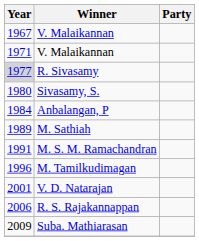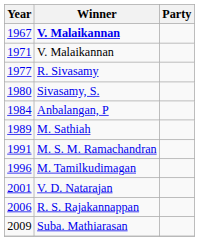(75, 33) normal -> (79, 33) bold
(19, 71) lightgrey background -> (19, 71) no background
